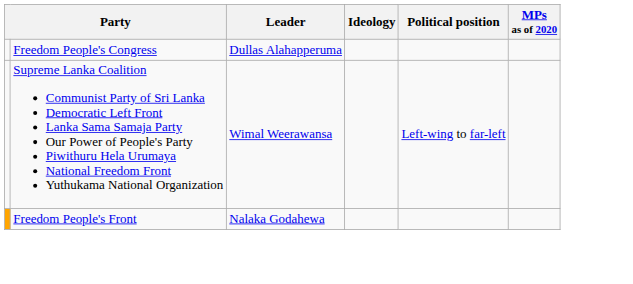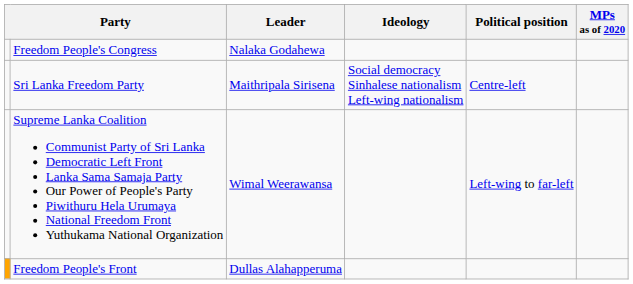(286, 49) Dullas Alahapperuma -> (277, 49) Nalaka Godahewa
+ row: (79, 85)
(277, 218) Nalaka Godahewa -> (286, 268) Dullas Alahapperuma
